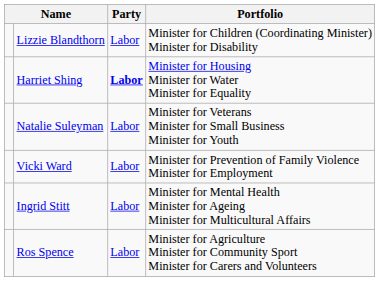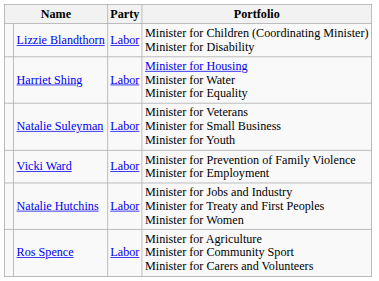(127, 80) bold -> (125, 80) normal
+ row: (58, 206)
- row: (43, 206)
